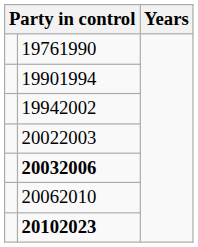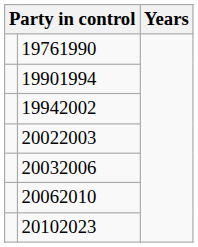(59, 167) bold -> (59, 167) normal
(59, 227) bold -> (59, 227) normal
